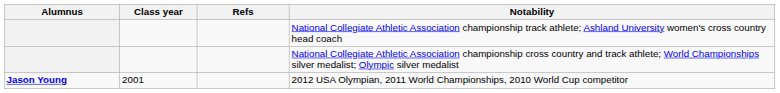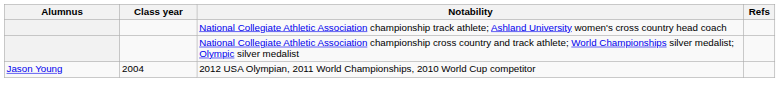columns swapped: (532, 12) <-> (243, 12)
(37, 80) bold -> (35, 69) normal
(133, 80) 2001 -> (133, 69) 2004
